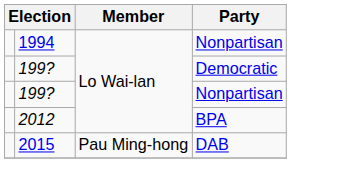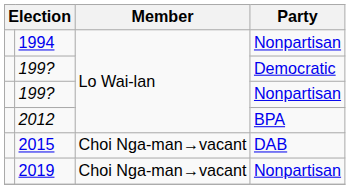(133, 145) Pau Ming-hong -> (163, 145) Choi Nga-man→vacant
+ row: (36, 171)
